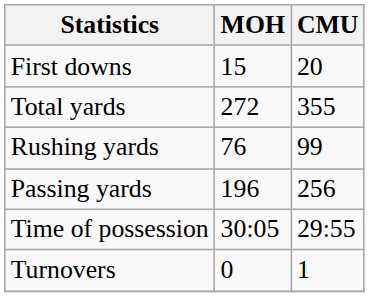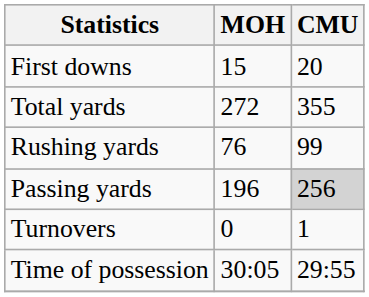(316, 188) no background -> (316, 188) lightgrey background
rows swapped: (63, 270) <-> (110, 229)
